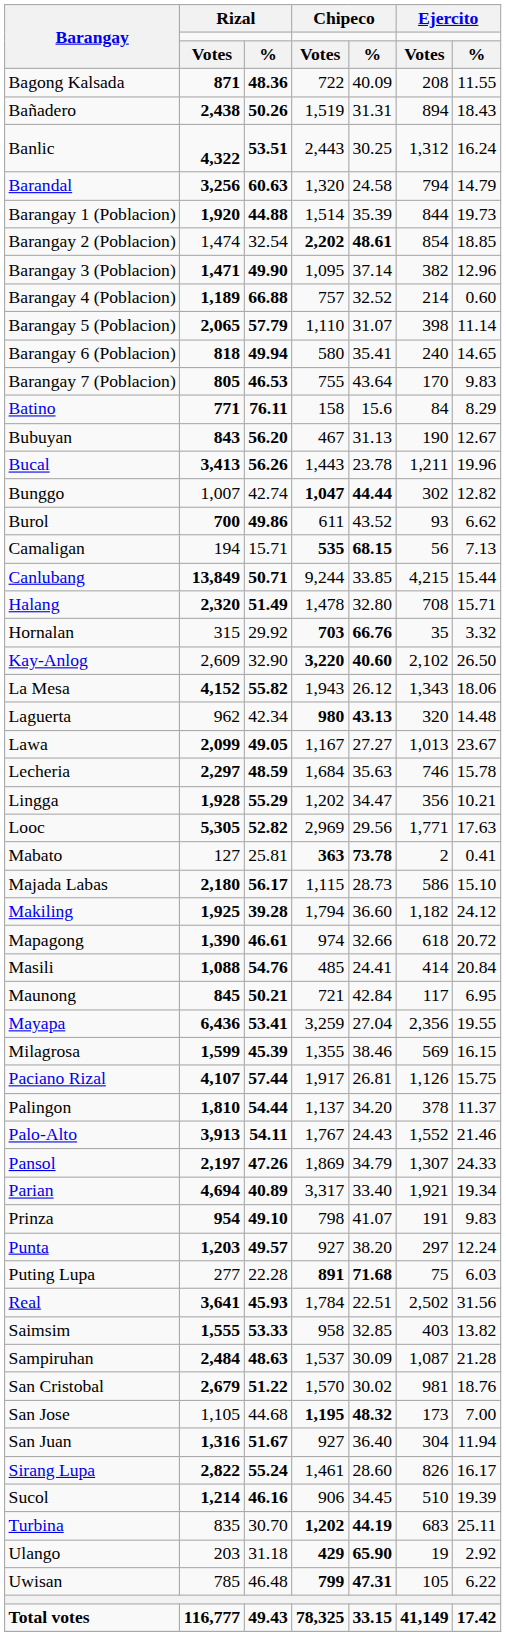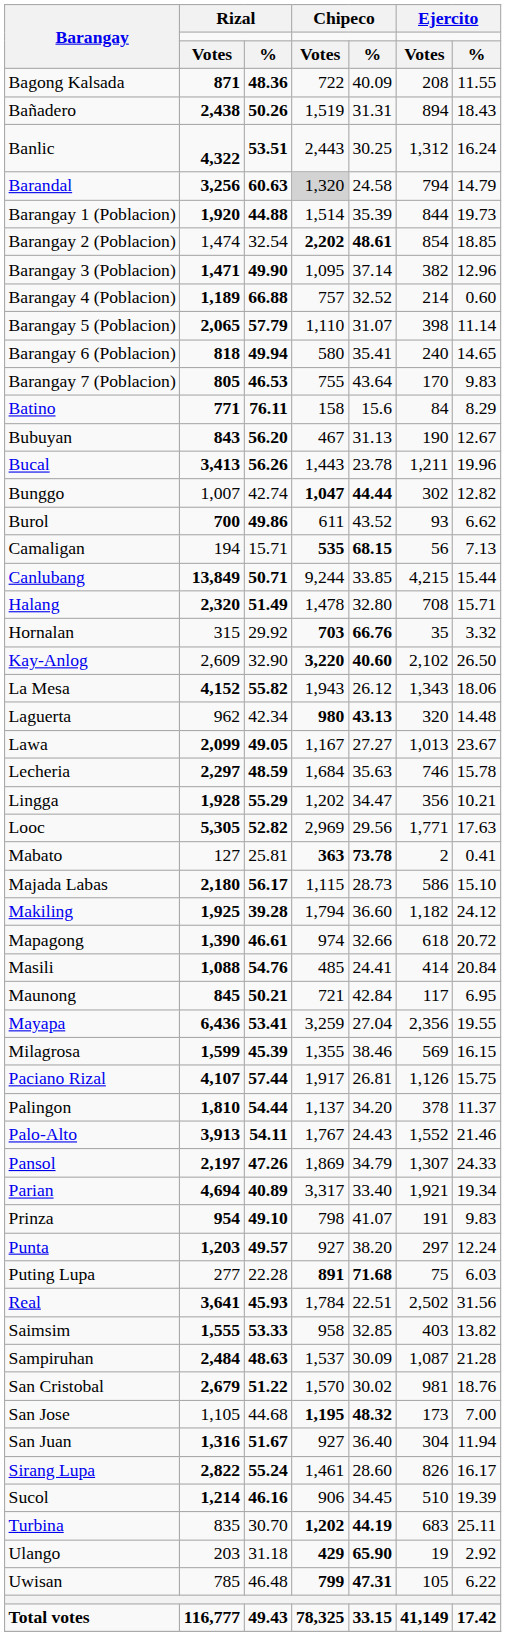(325, 185) no background -> (325, 185) lightgrey background
